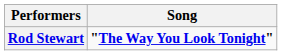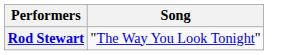(182, 38) bold -> (176, 38) normal
